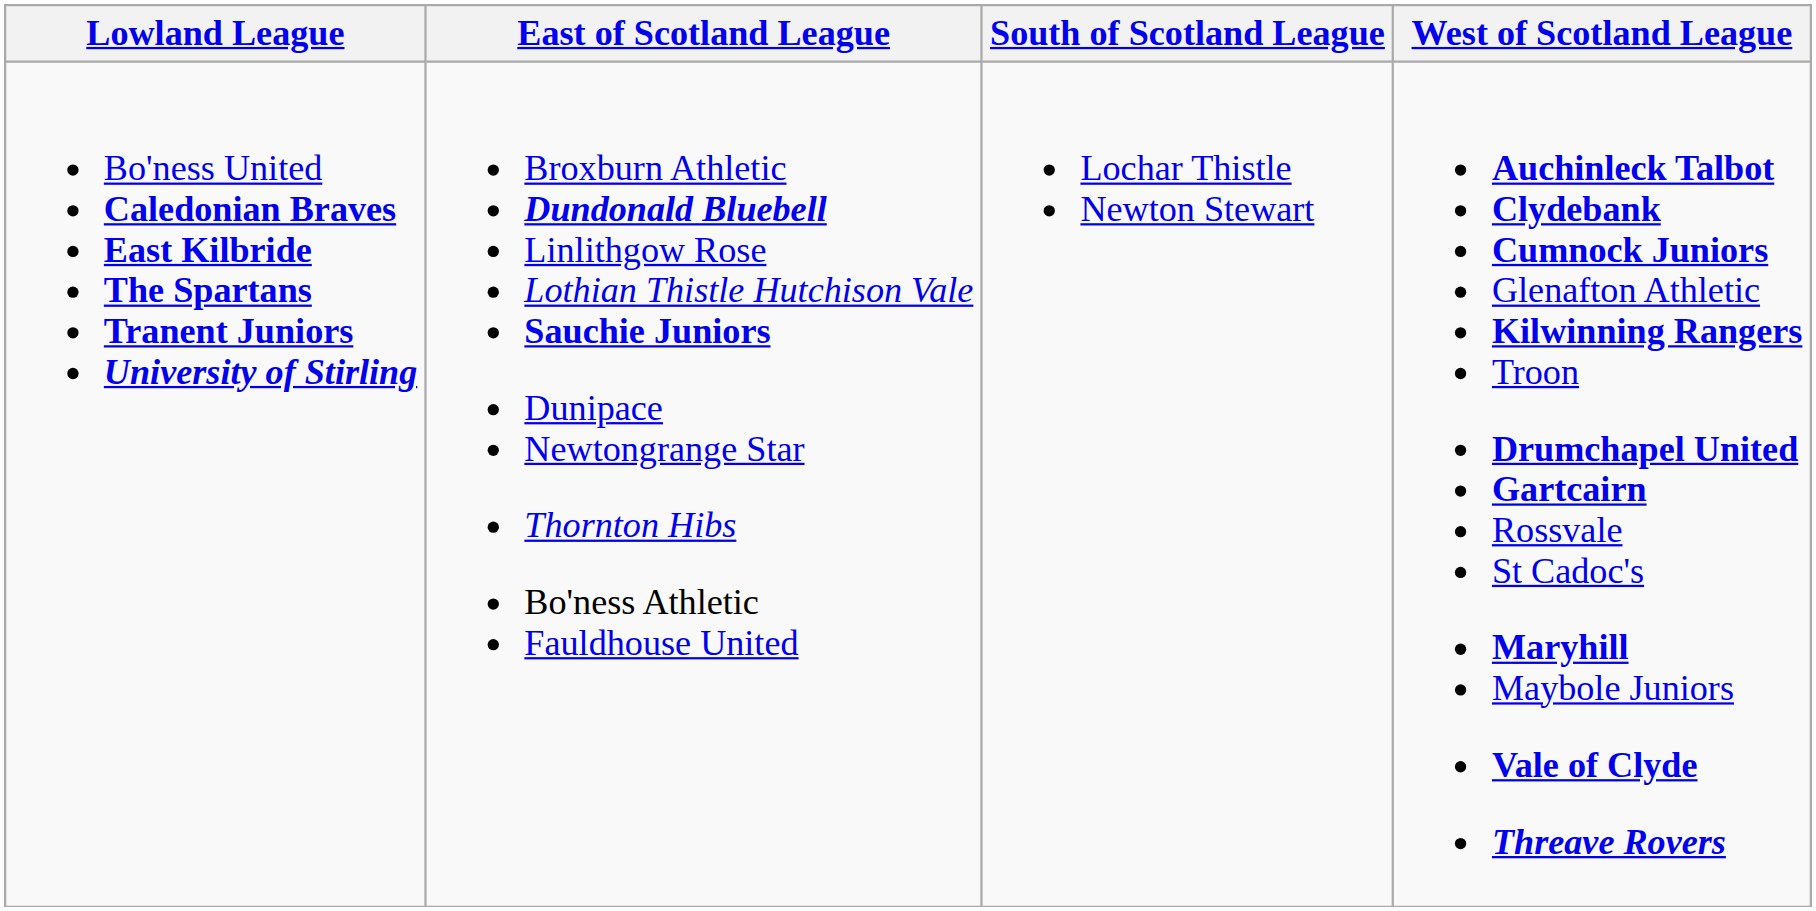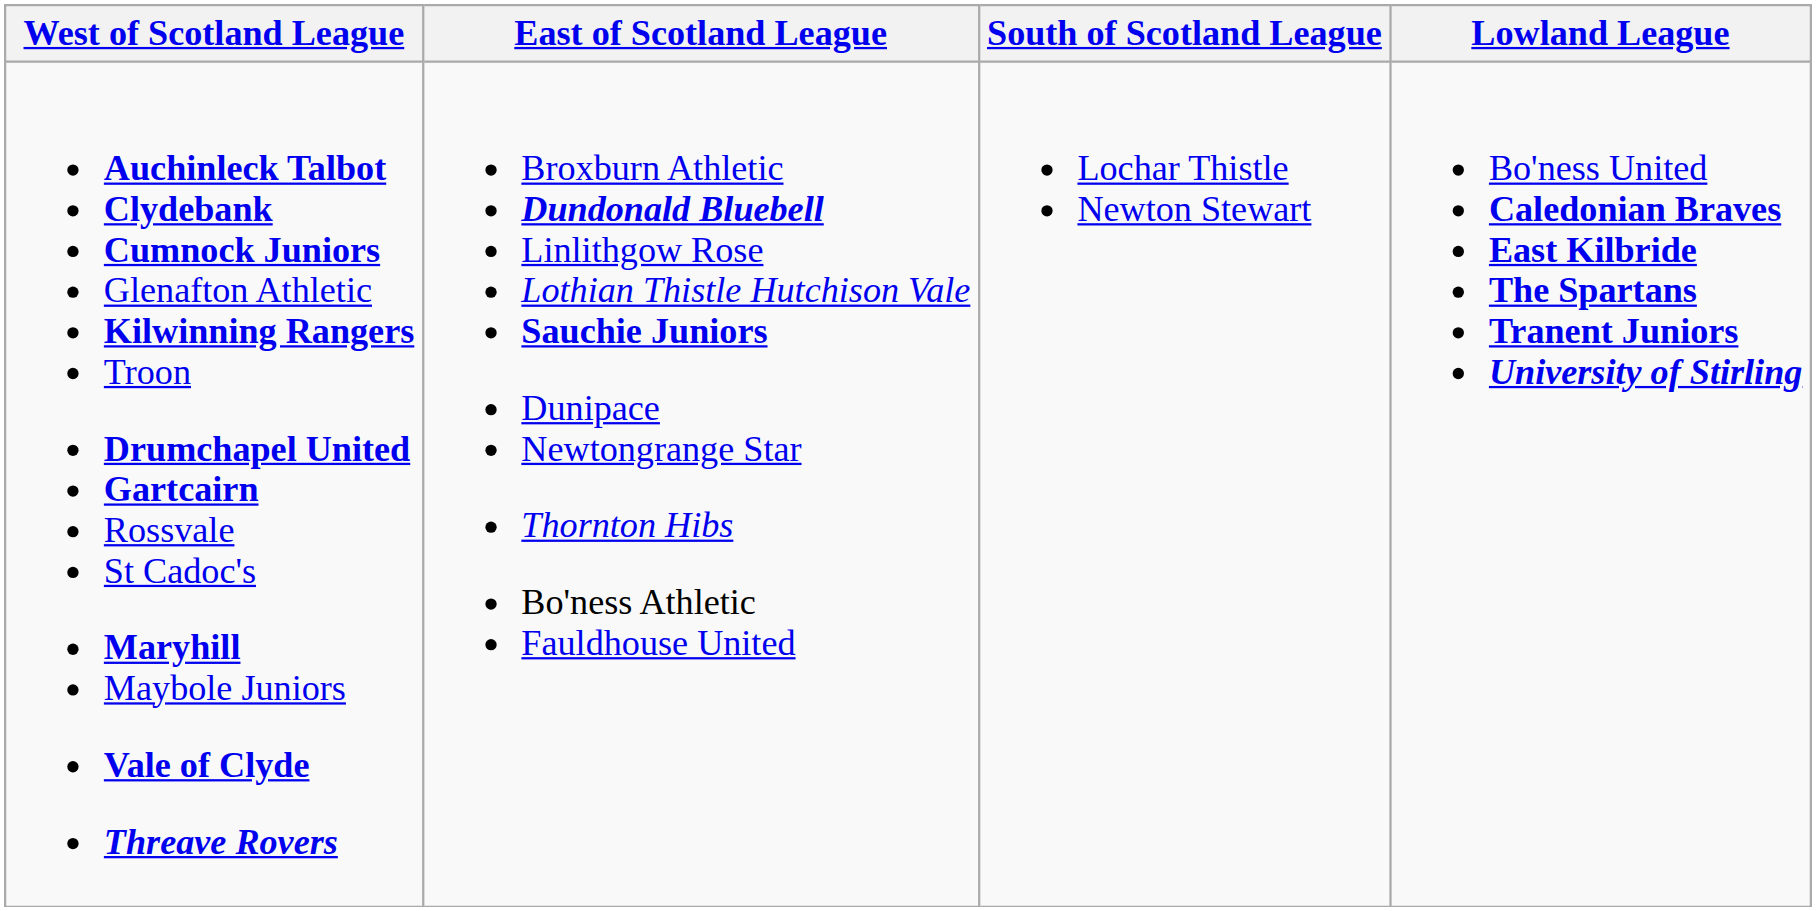columns swapped: (215, 33) <-> (1602, 33)
